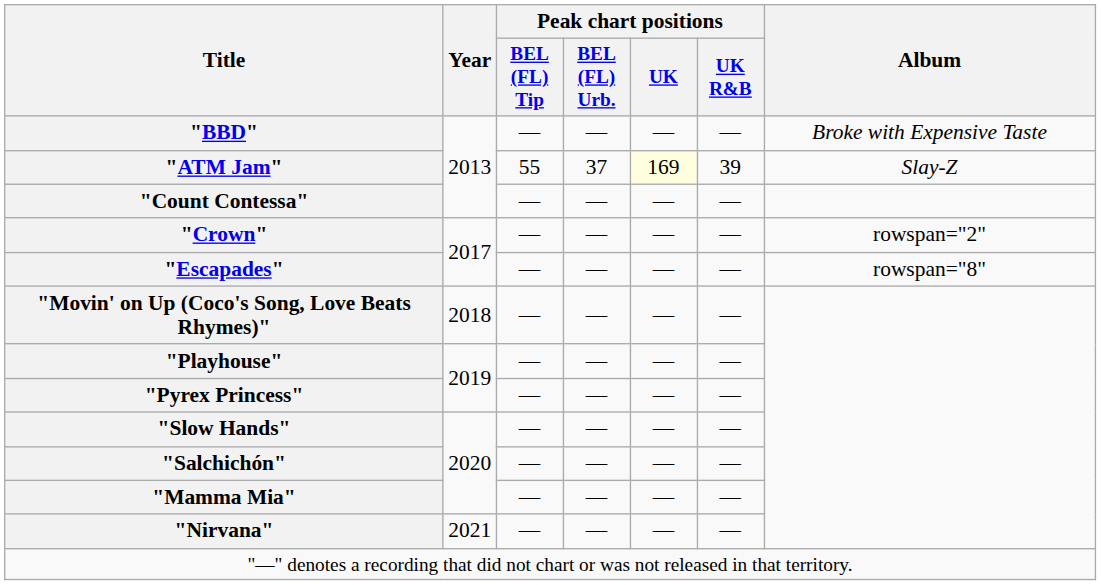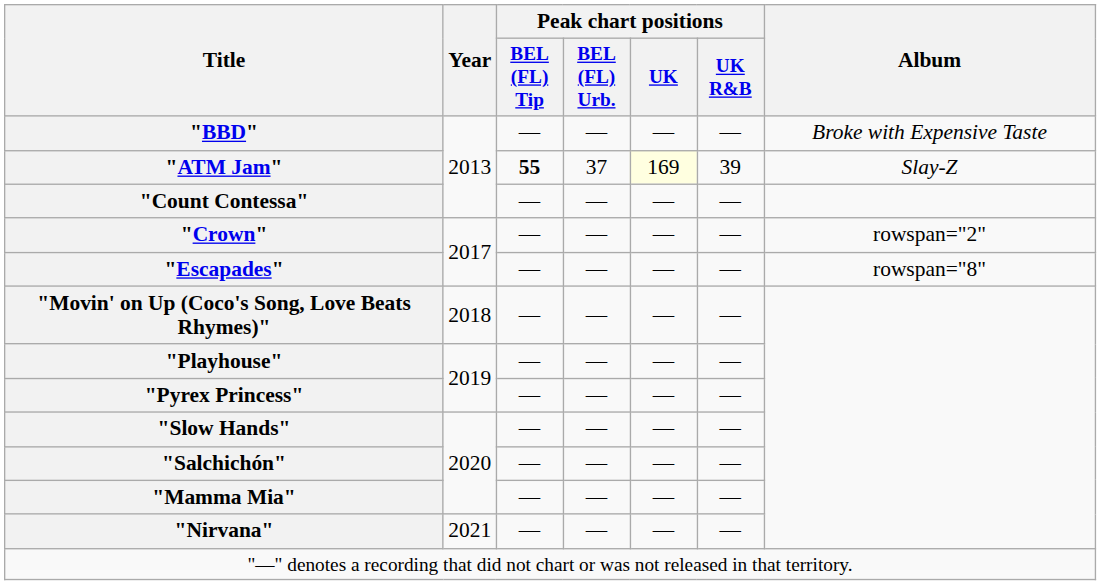(530, 166) normal -> (530, 166) bold
